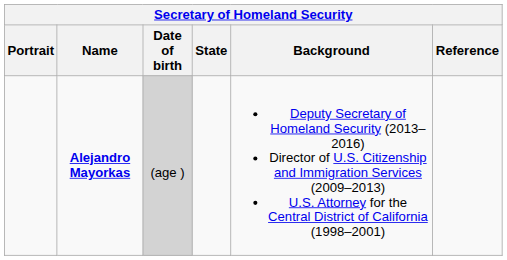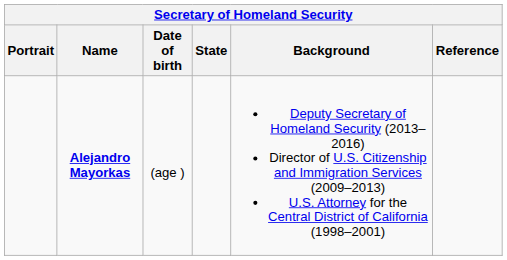(168, 172) lightgrey background -> (168, 172) no background
